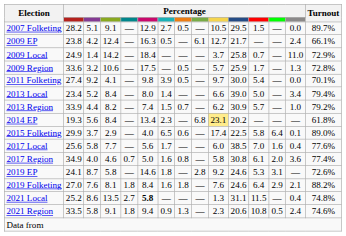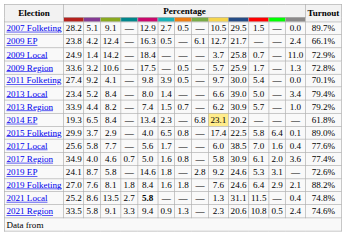(92, 120) 5.6 -> (92, 120) 6.5
(183, 133) 0.6 -> (183, 133) 0.8
(239, 159) 30.8 -> (239, 159) 30.9
(129, 212) 1.8 -> (129, 212) 3.3
